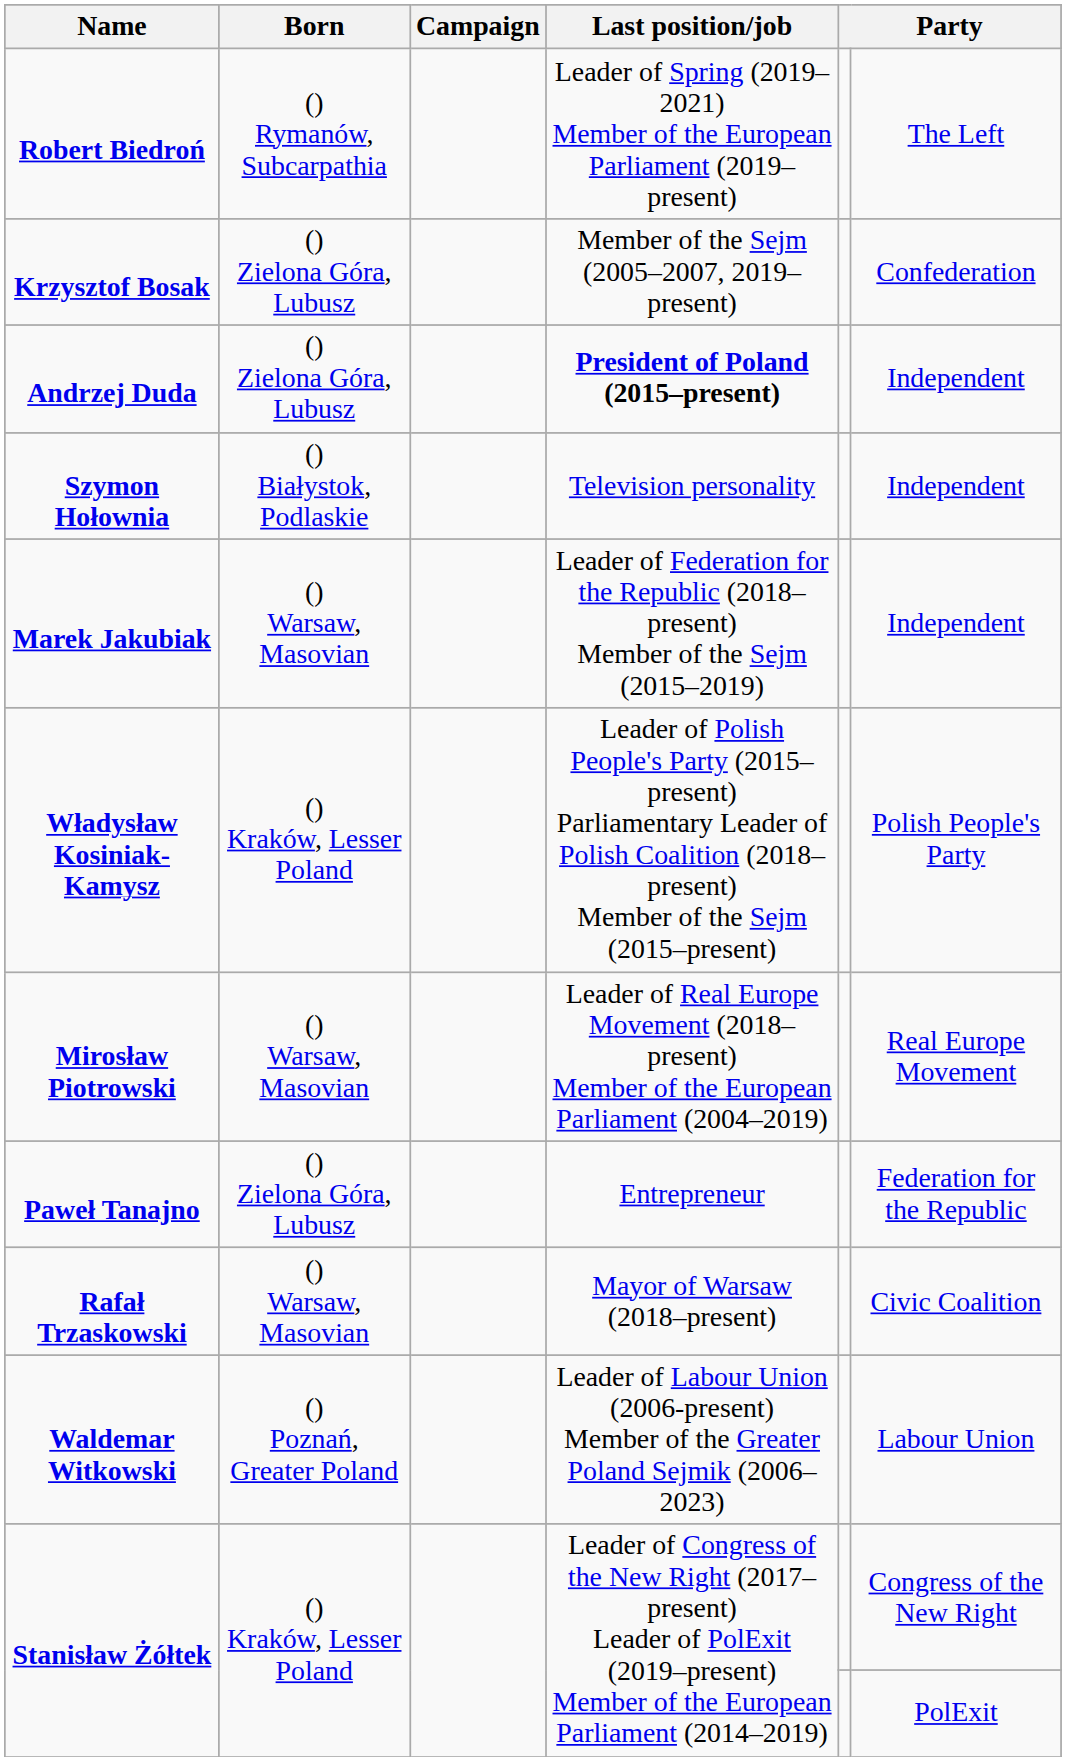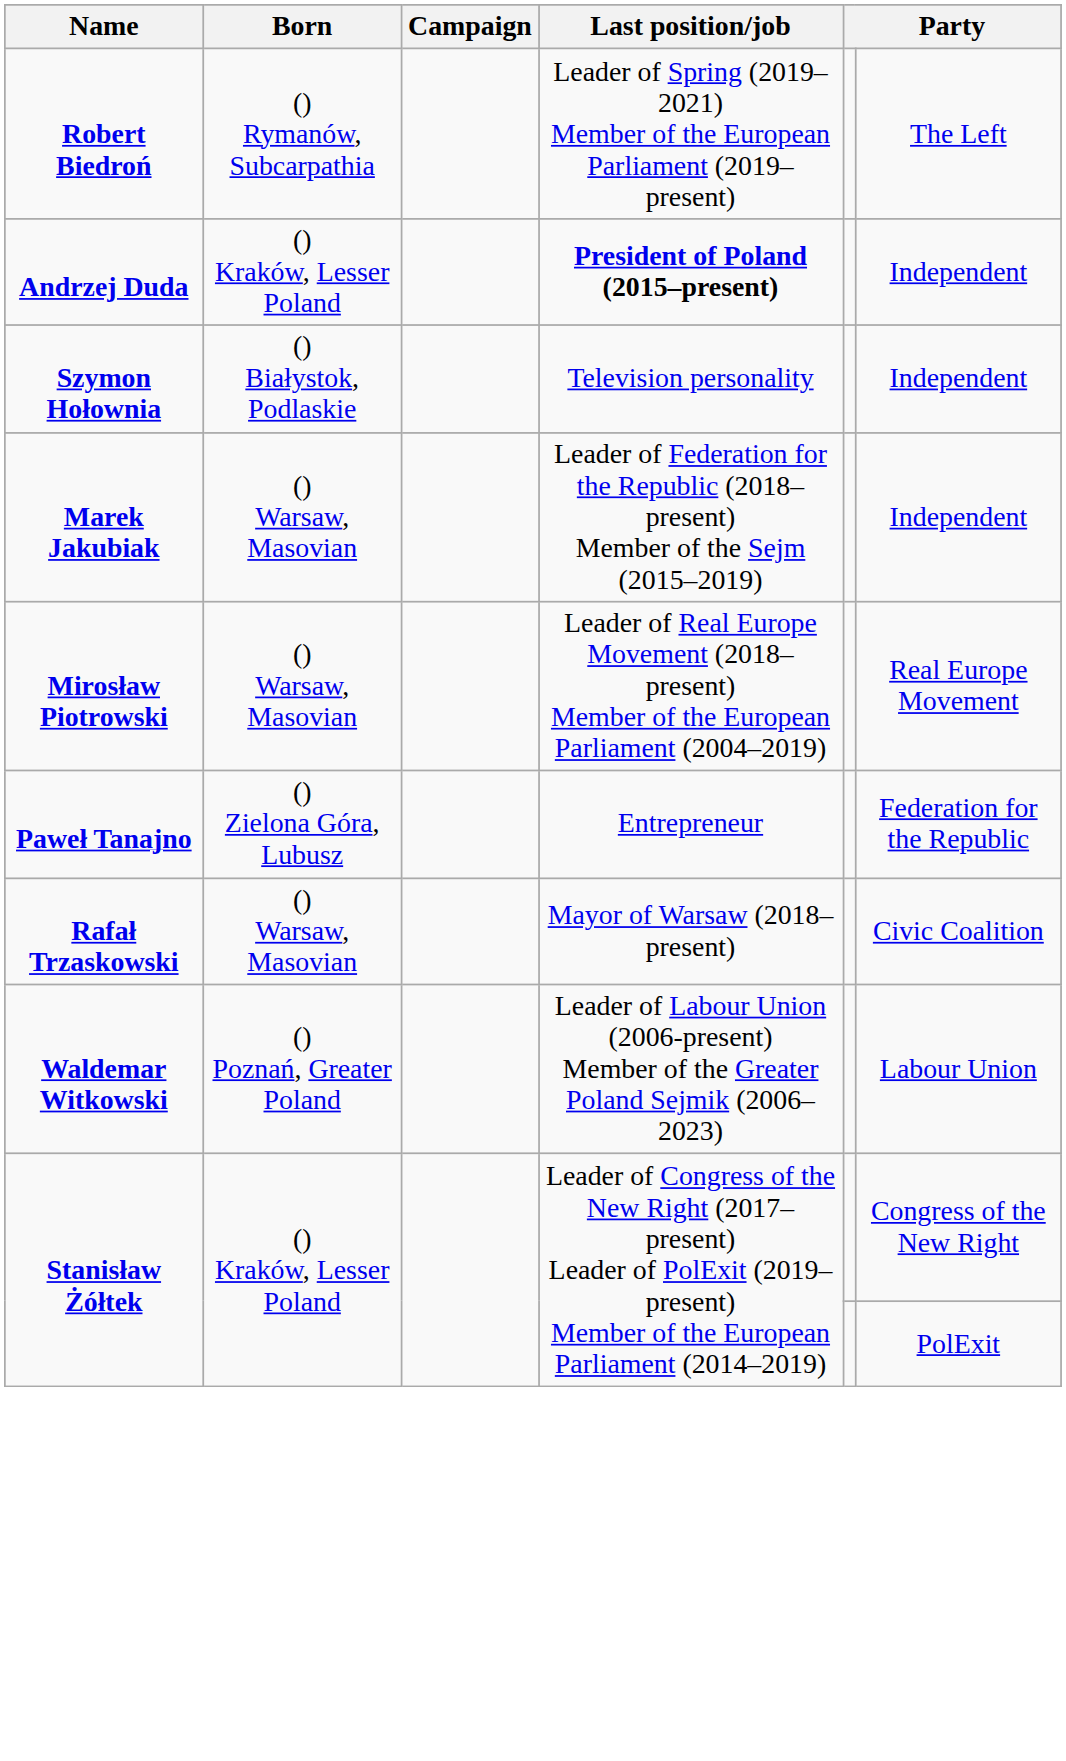- row: (112, 287)
(314, 378) () Zielona Góra, Lubusz -> (302, 271) () Kraków, Lesser Poland
- row: (112, 855)
